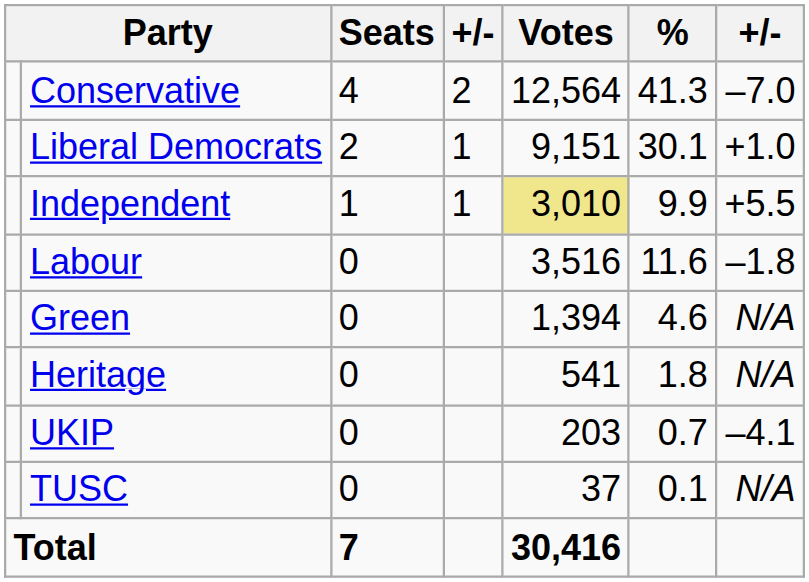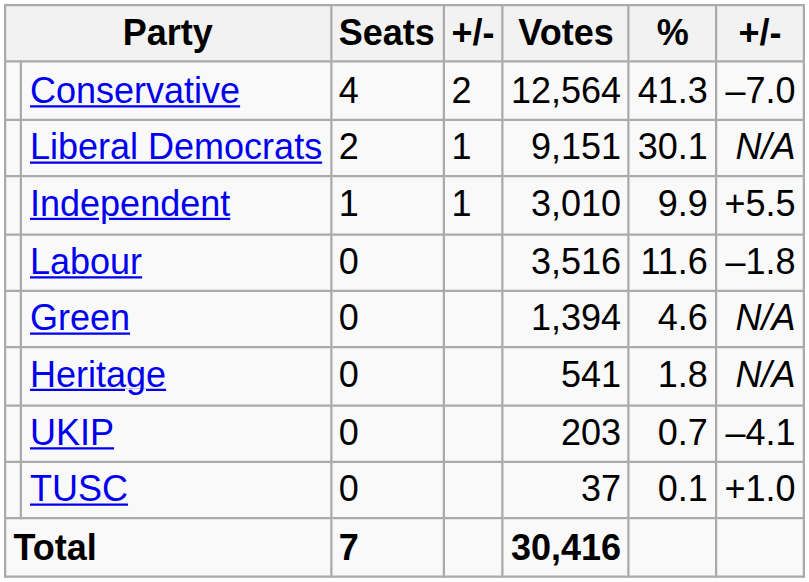(760, 147) +1.0 -> (765, 147) N/A
(576, 204) khaki background -> (576, 204) no background
(765, 489) N/A -> (760, 489) +1.0
